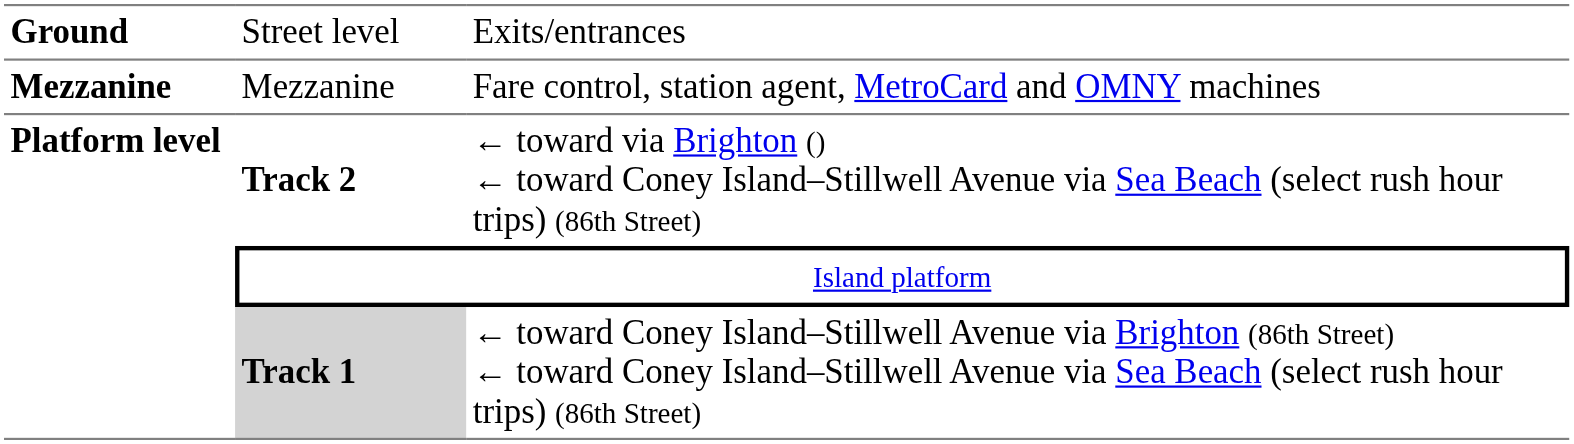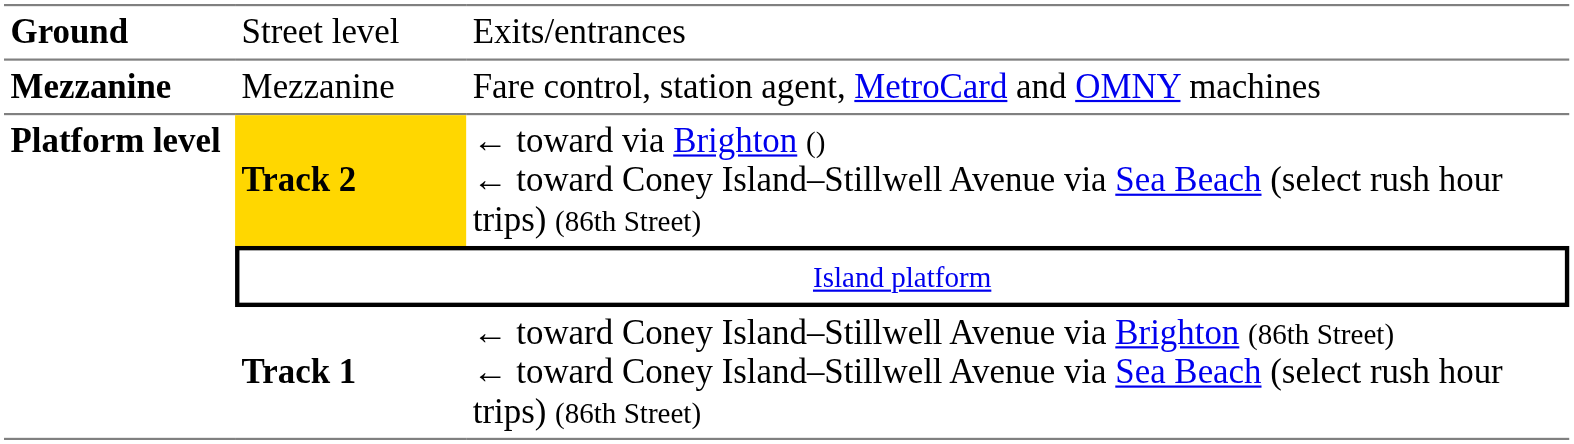(299, 179) no background -> (299, 179) gold background
(299, 371) lightgrey background -> (299, 371) no background
